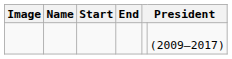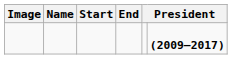(187, 45) normal -> (187, 45) bold
